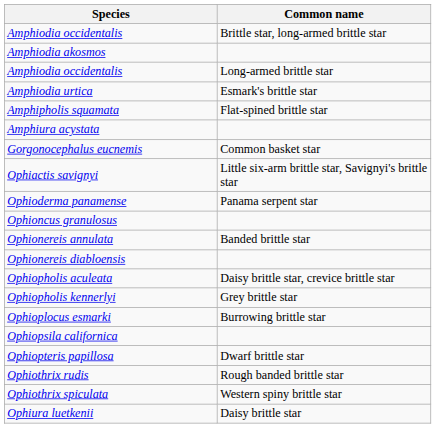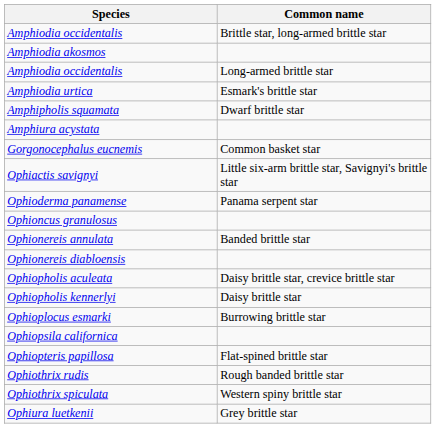(274, 110) Flat-spined brittle star -> (262, 110) Dwarf brittle star
(259, 297) Grey brittle star -> (261, 297) Daisy brittle star
(262, 355) Dwarf brittle star -> (274, 355) Flat-spined brittle star
(261, 413) Daisy brittle star -> (259, 413) Grey brittle star
